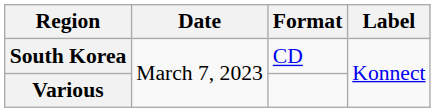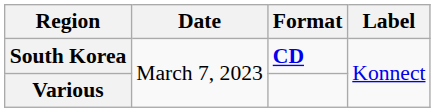(288, 55) normal -> (288, 55) bold
